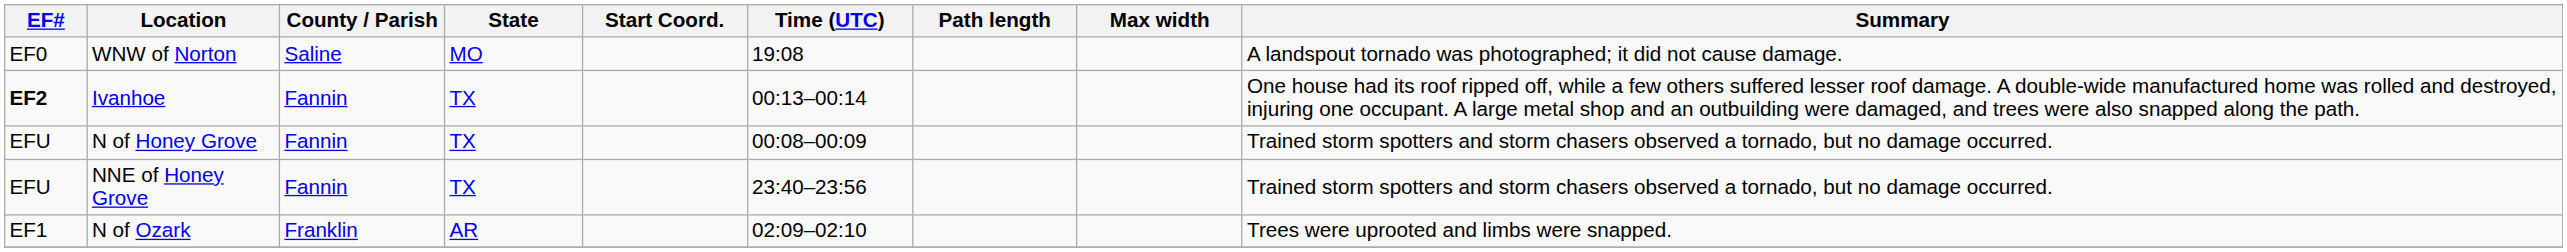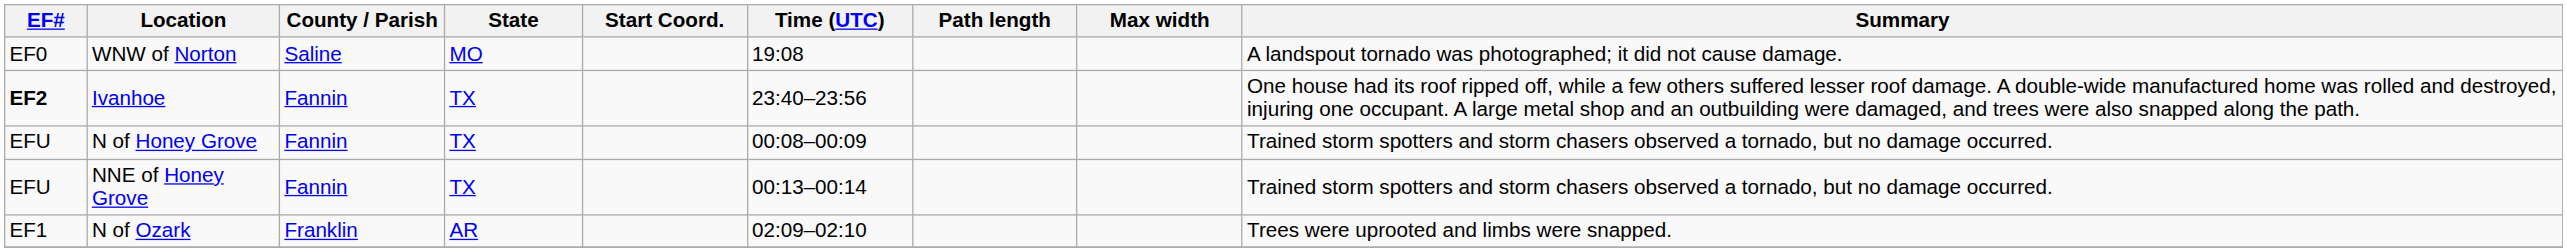(809, 97) 00:13–00:14 -> (809, 97) 23:40–23:56
(809, 186) 23:40–23:56 -> (809, 186) 00:13–00:14
